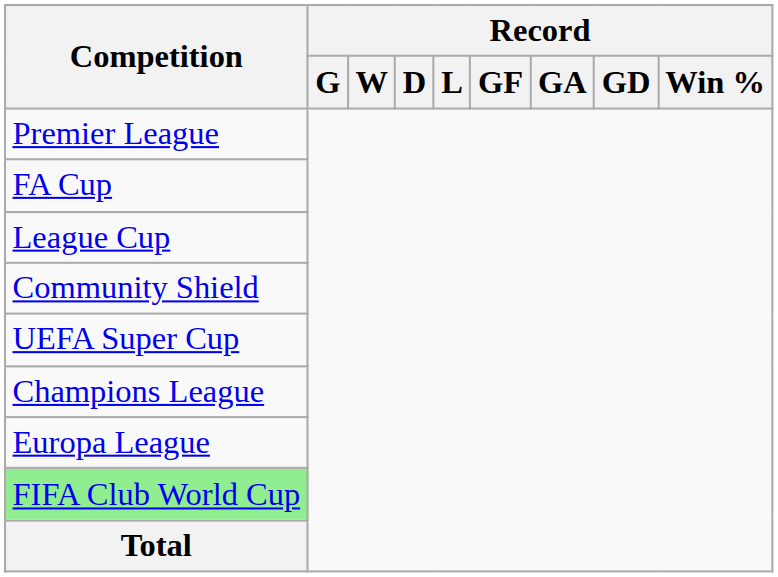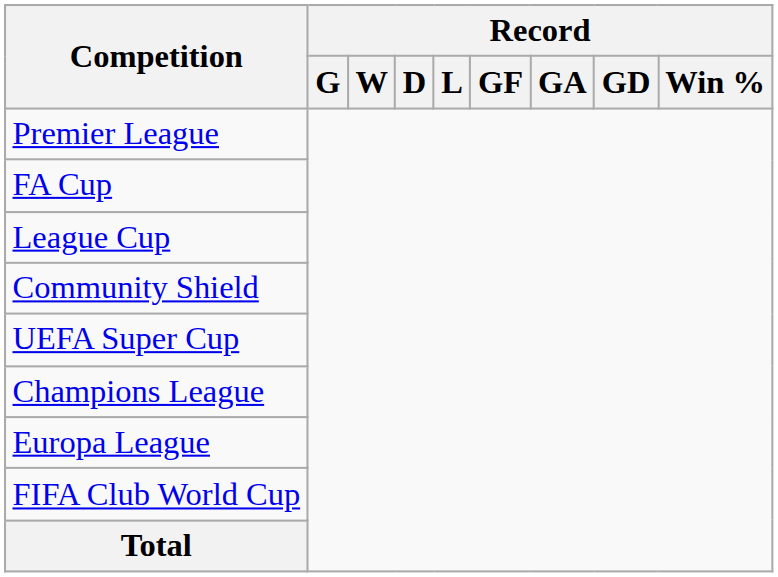(156, 493) lightgreen background -> (156, 493) no background
